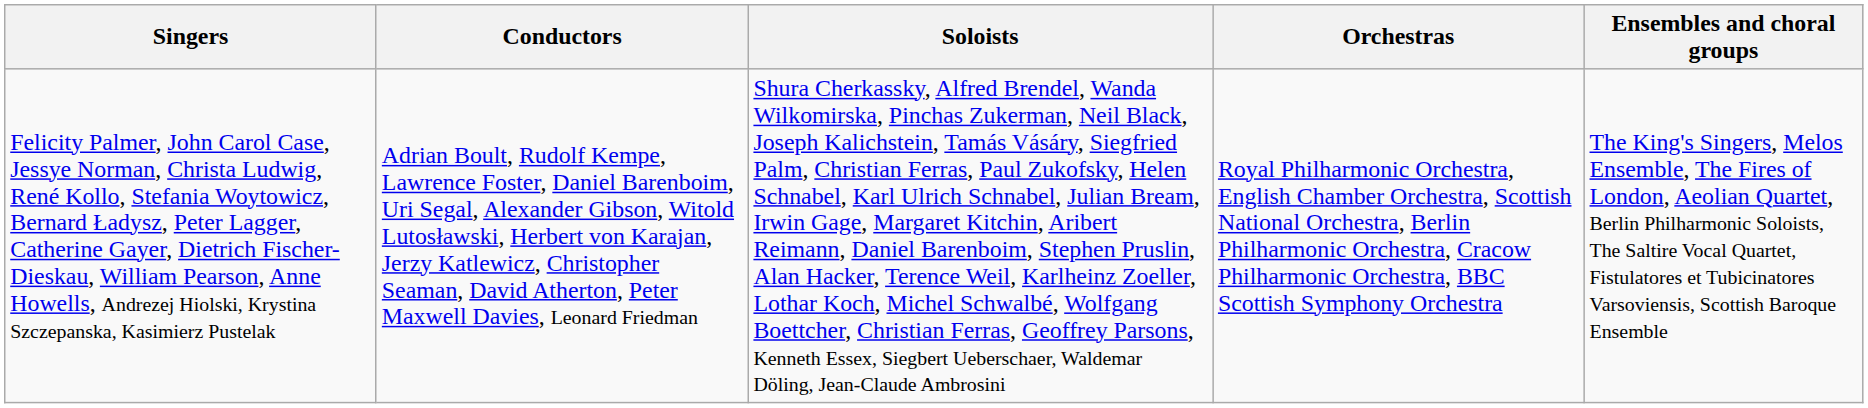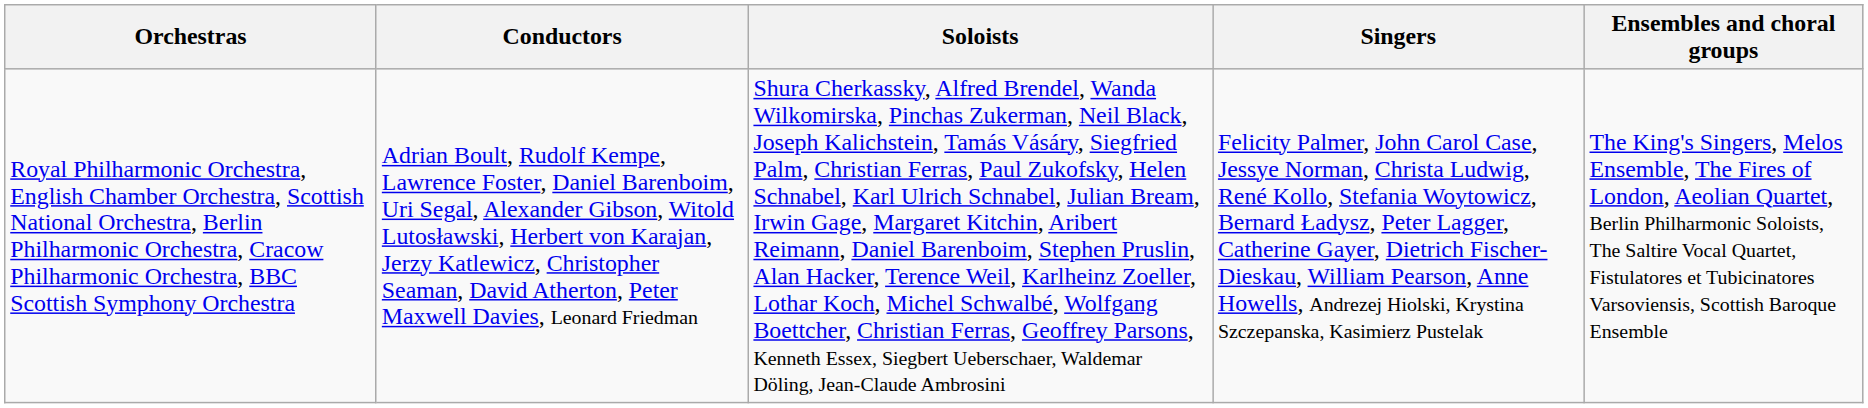columns swapped: (1398, 36) <-> (191, 36)
